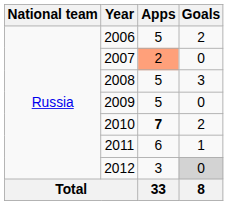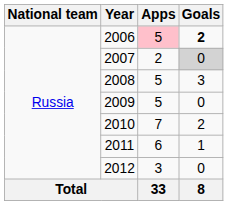(158, 37) no background -> (158, 37) pink background
(201, 37) normal -> (201, 37) bold
(158, 59) lightsalmon background -> (158, 59) no background
(201, 59) no background -> (201, 59) lightgrey background
(158, 124) bold -> (158, 124) normal
(201, 168) lightgrey background -> (201, 168) no background
